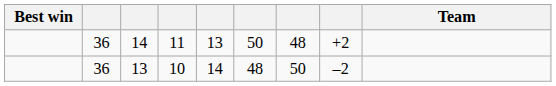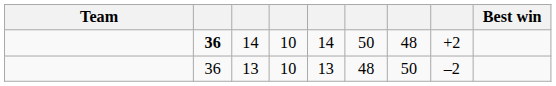columns swapped: (457, 17) <-> (44, 17)
(102, 42) normal -> (213, 42) bold
(177, 42) 11 -> (288, 42) 10
(215, 42) 13 -> (326, 42) 14
(215, 68) 14 -> (326, 68) 13
